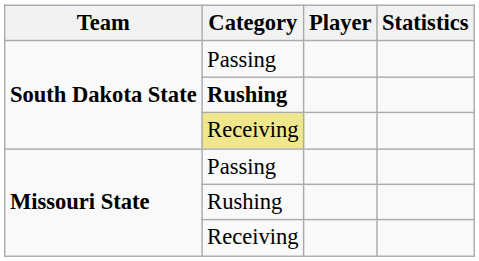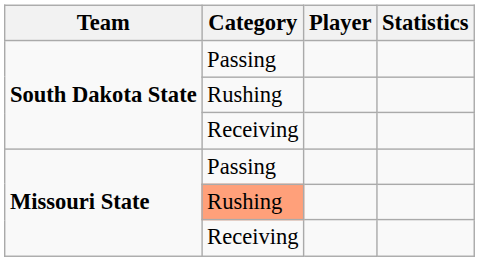(247, 94) bold -> (245, 94) normal
(253, 130) khaki background -> (253, 130) no background
(245, 201) no background -> (245, 201) lightsalmon background
